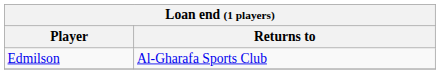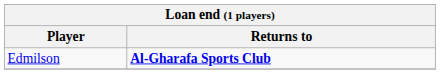(202, 58) normal -> (201, 58) bold
